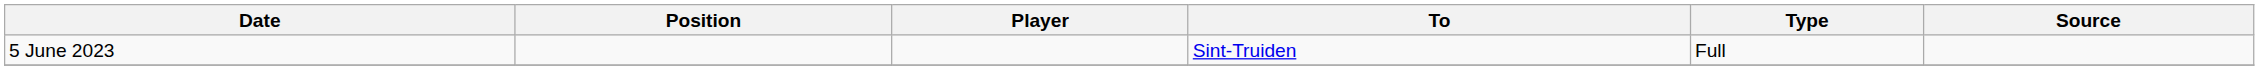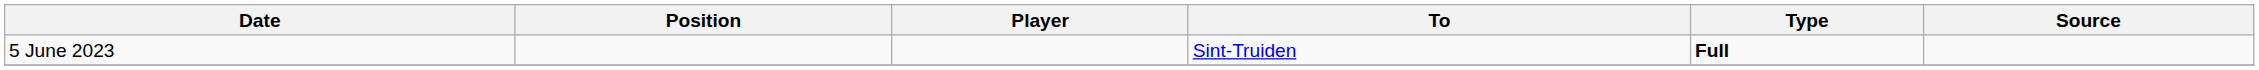(1710, 50) normal -> (1712, 50) bold
